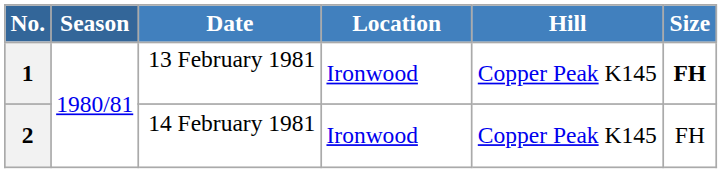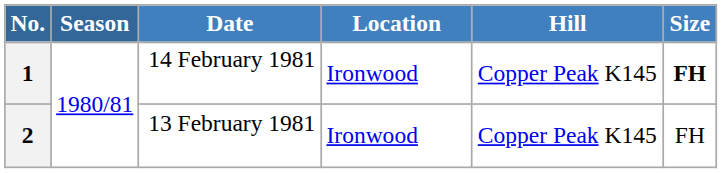(232, 73) 13 February 1981 -> (232, 73) 14 February 1981
(232, 135) 14 February 1981 -> (232, 135) 13 February 1981
